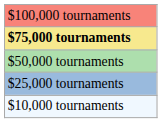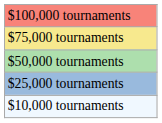(69, 38) bold -> (66, 38) normal
